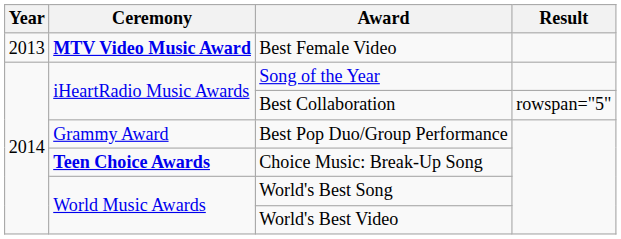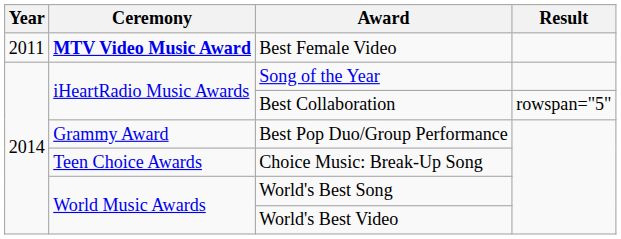(27, 47) 2013 -> (26, 47) 2011
(132, 162) bold -> (128, 162) normal
